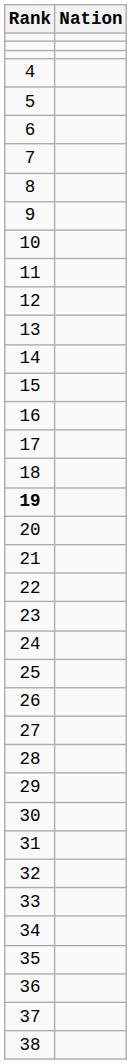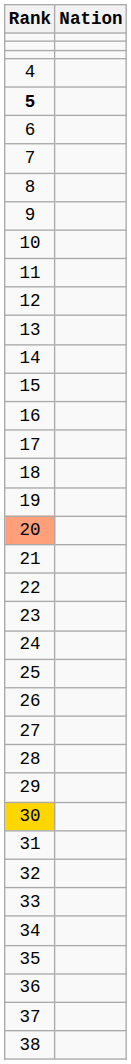(30, 101) normal -> (30, 101) bold
(30, 502) bold -> (30, 502) normal
(30, 530) no background -> (30, 530) lightsalmon background
(30, 816) no background -> (30, 816) gold background
